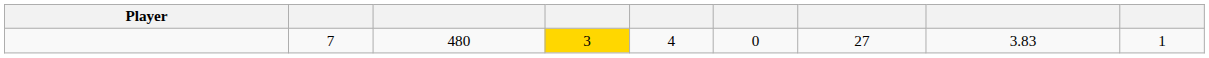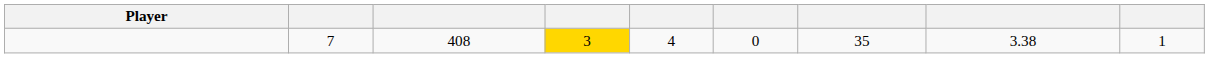(459, 40) 480 -> (459, 40) 408
(862, 40) 27 -> (862, 40) 35
(1023, 40) 3.83 -> (1023, 40) 3.38
